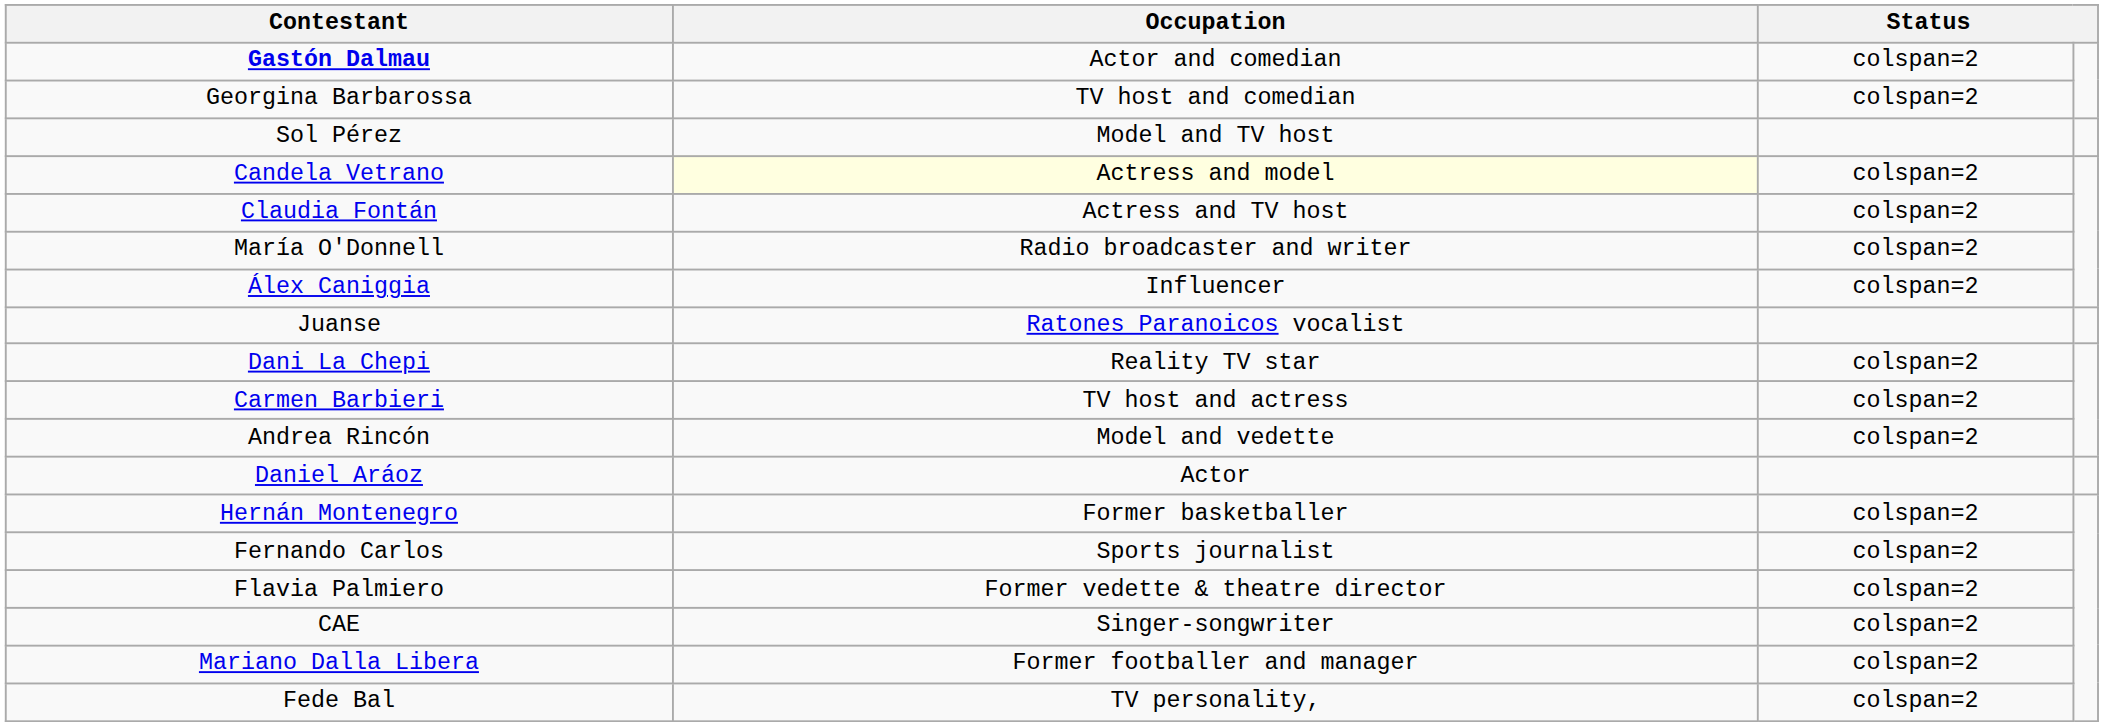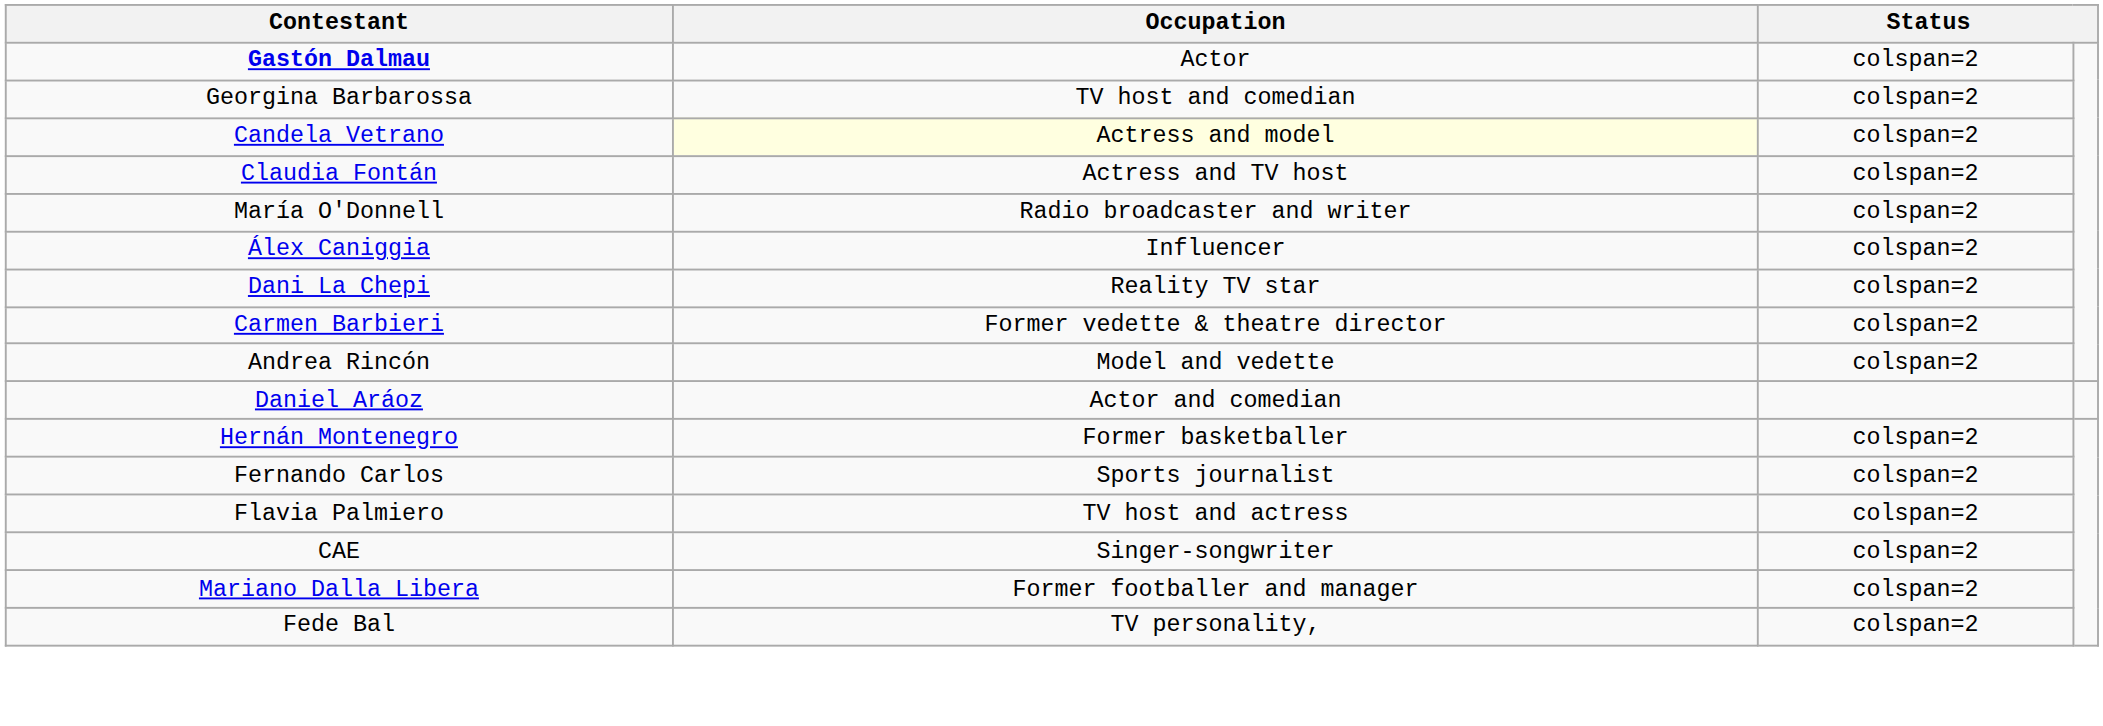(1216, 61) Actor and comedian -> (1216, 61) Actor
- row: (339, 137)
- row: (339, 325)
(1216, 401) TV host and actress -> (1216, 325) Former vedette & theatre director
(1216, 476) Actor -> (1216, 401) Actor and comedian
(1216, 589) Former vedette & theatre director -> (1216, 514) TV host and actress
